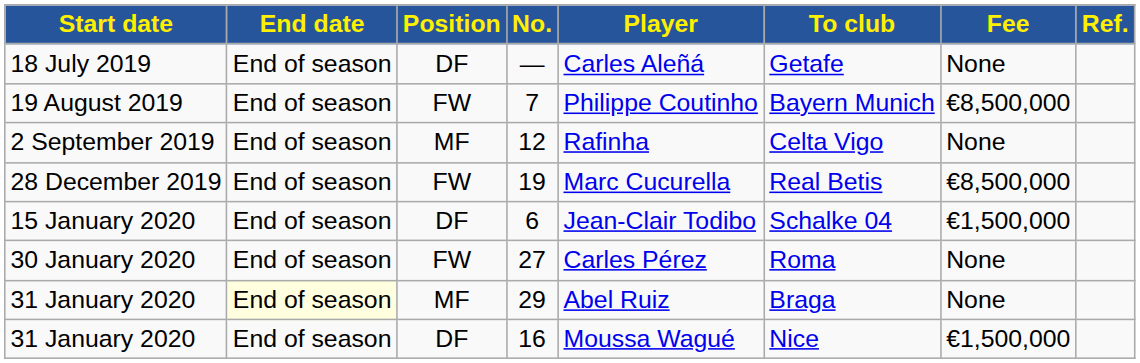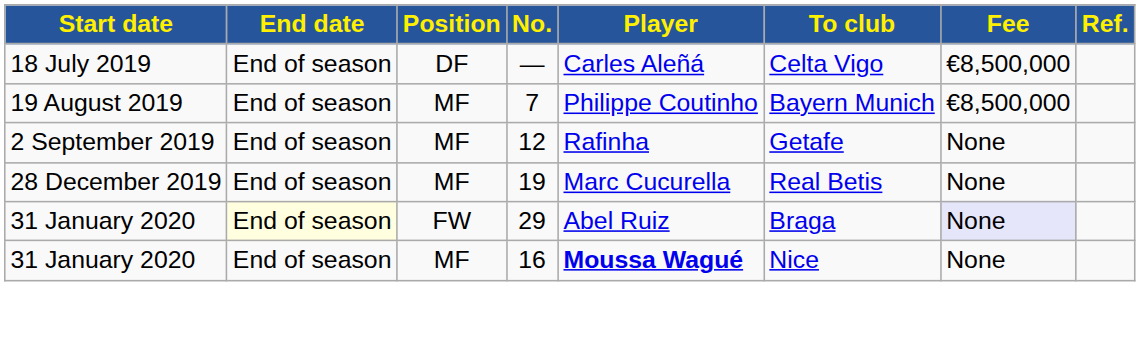(807, 63) Getafe -> (826, 63) Celta Vigo
(976, 63) None -> (1008, 63) €8,500,000
(452, 102) FW -> (452, 102) MF
(826, 142) Celta Vigo -> (807, 142) Getafe
(452, 181) FW -> (452, 181) MF
(1008, 181) €8,500,000 -> (976, 181) None
- row: (532, 220)
- row: (532, 260)
(452, 299) MF -> (452, 220) FW
(976, 299) no background -> (976, 220) lavender background
(452, 338) DF -> (452, 260) MF
(649, 338) normal -> (653, 260) bold
(1008, 338) €1,500,000 -> (976, 260) None
